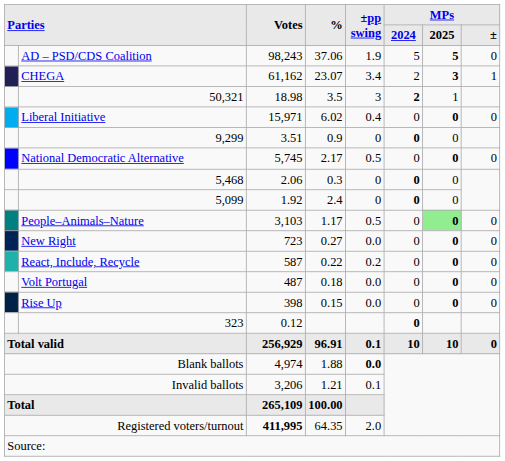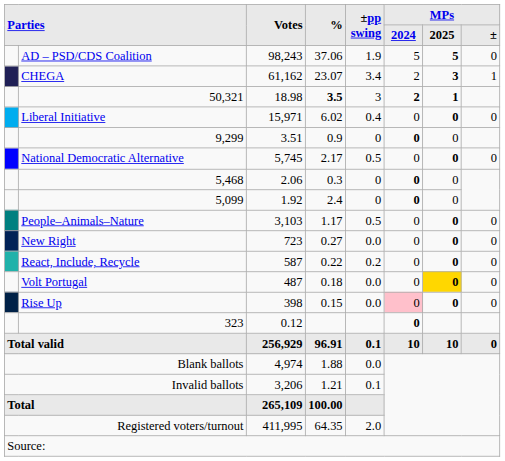(335, 97) normal -> (335, 97) bold
(455, 97) normal -> (455, 97) bold
(455, 220) lightgreen background -> (455, 220) no background
(455, 282) no background -> (455, 282) gold background
(417, 302) no background -> (417, 302) pink background
(373, 364) bold -> (373, 364) normal
(283, 425) bold -> (283, 425) normal
